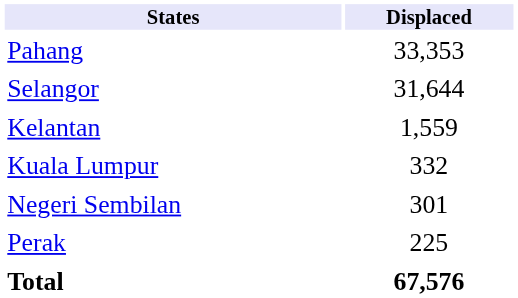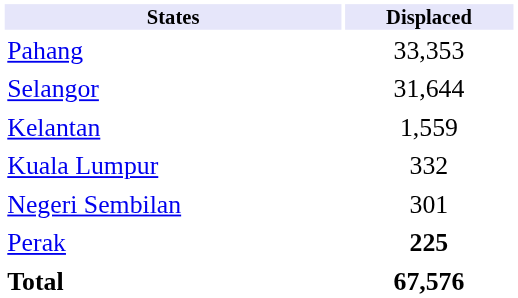(429, 242) normal -> (429, 242) bold
